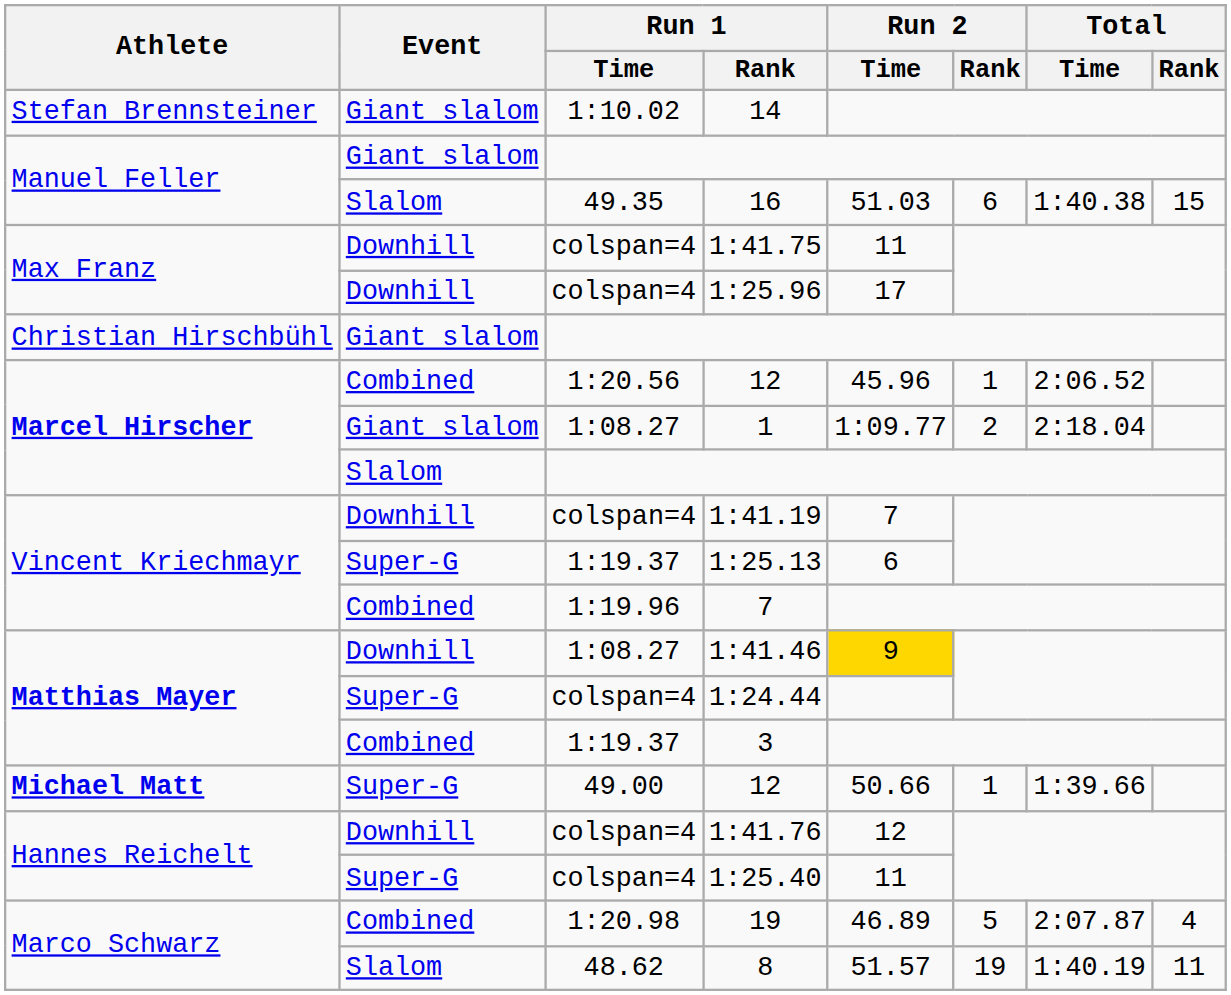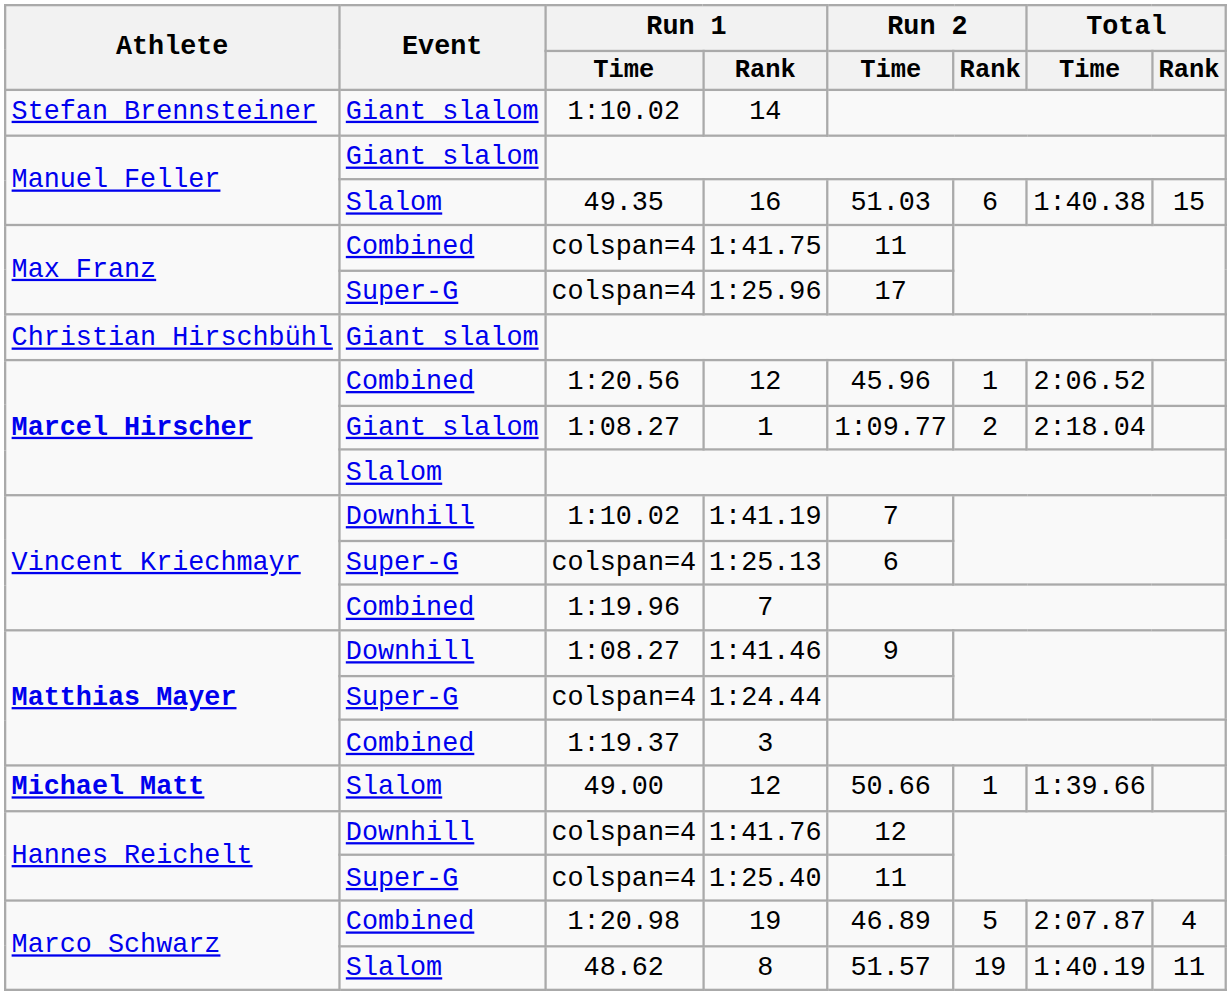(410, 247) Downhill -> (410, 247) Combined
(410, 292) Downhill -> (402, 292) Super-G
(624, 517) colspan=4 -> (624, 517) 1:10.02
(624, 562) 1:19.37 -> (624, 562) colspan=4
(891, 652) gold background -> (891, 652) no background
(402, 787) Super-G -> (394, 787) Slalom
